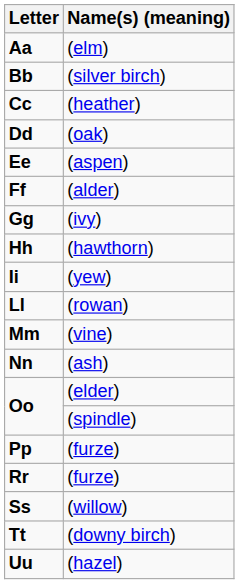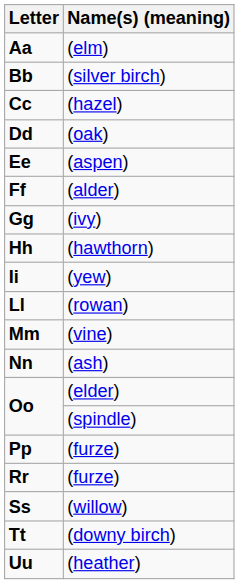(104, 104) (heather) -> (95, 104) (hazel)
(95, 563) (hazel) -> (104, 563) (heather)
